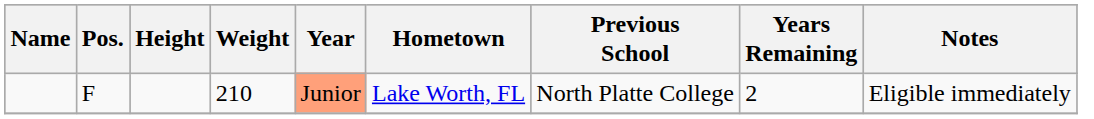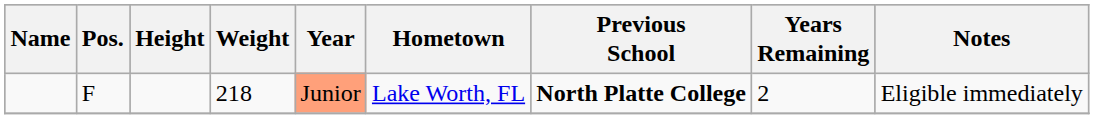(234, 92) 210 -> (234, 92) 218
(635, 92) normal -> (641, 92) bold
